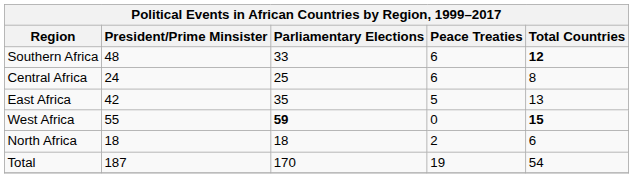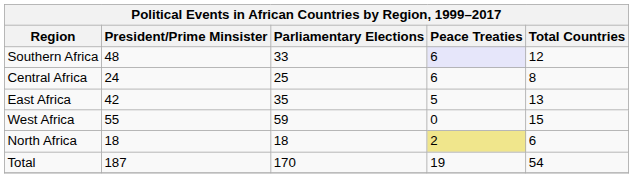(434, 57) no background -> (434, 57) lavender background
(536, 57) bold -> (536, 57) normal
(281, 120) bold -> (281, 120) normal
(536, 120) bold -> (536, 120) normal
(434, 141) no background -> (434, 141) khaki background
